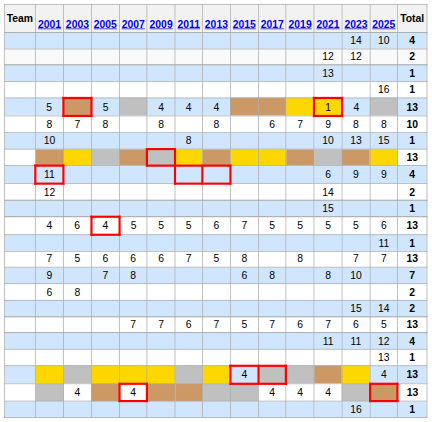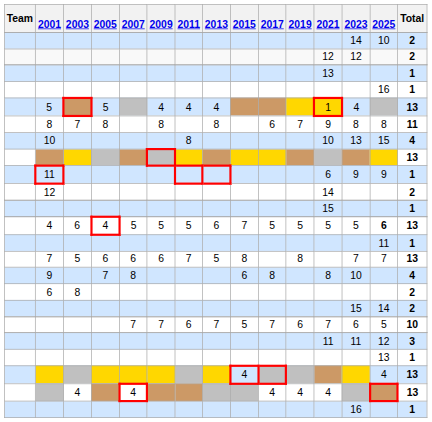(412, 41) 4 -> (412, 41) 2
(412, 125) 10 -> (412, 125) 11
(412, 141) 1 -> (412, 141) 4
(412, 175) 4 -> (412, 175) 1
(384, 226) normal -> (384, 226) bold
(412, 276) 7 -> (412, 276) 4
(412, 325) 13 -> (412, 325) 10
(412, 341) 4 -> (412, 341) 3
